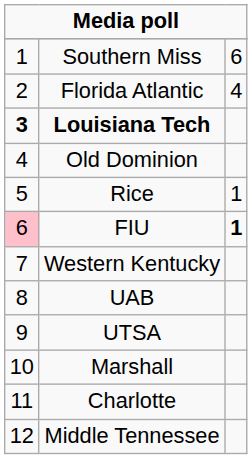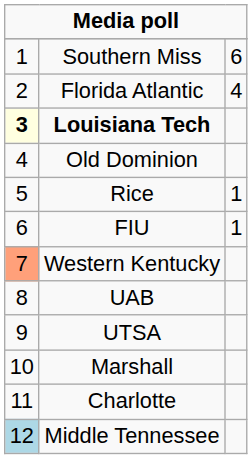(22, 125) no background -> (22, 125) lightyellow background
(22, 228) pink background -> (22, 228) no background
(236, 228) bold -> (236, 228) normal
(22, 263) no background -> (22, 263) lightsalmon background
(22, 435) no background -> (22, 435) lightblue background
